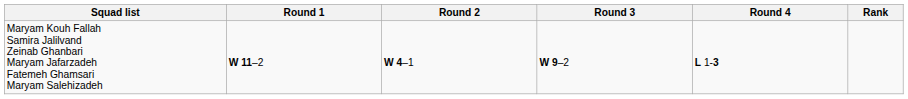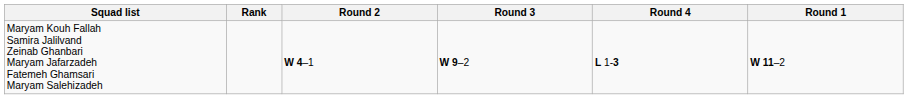columns swapped: (304, 13) <-> (876, 13)
